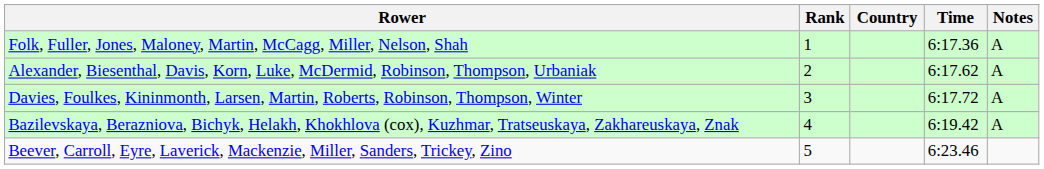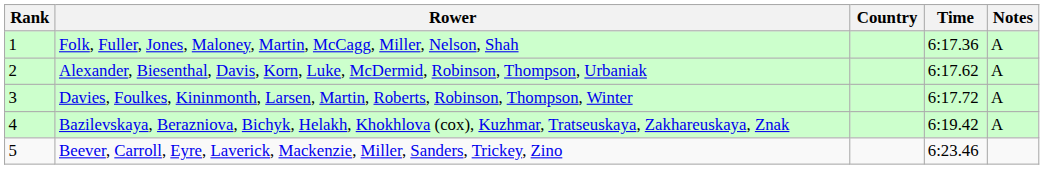columns swapped: (825, 17) <-> (402, 17)
